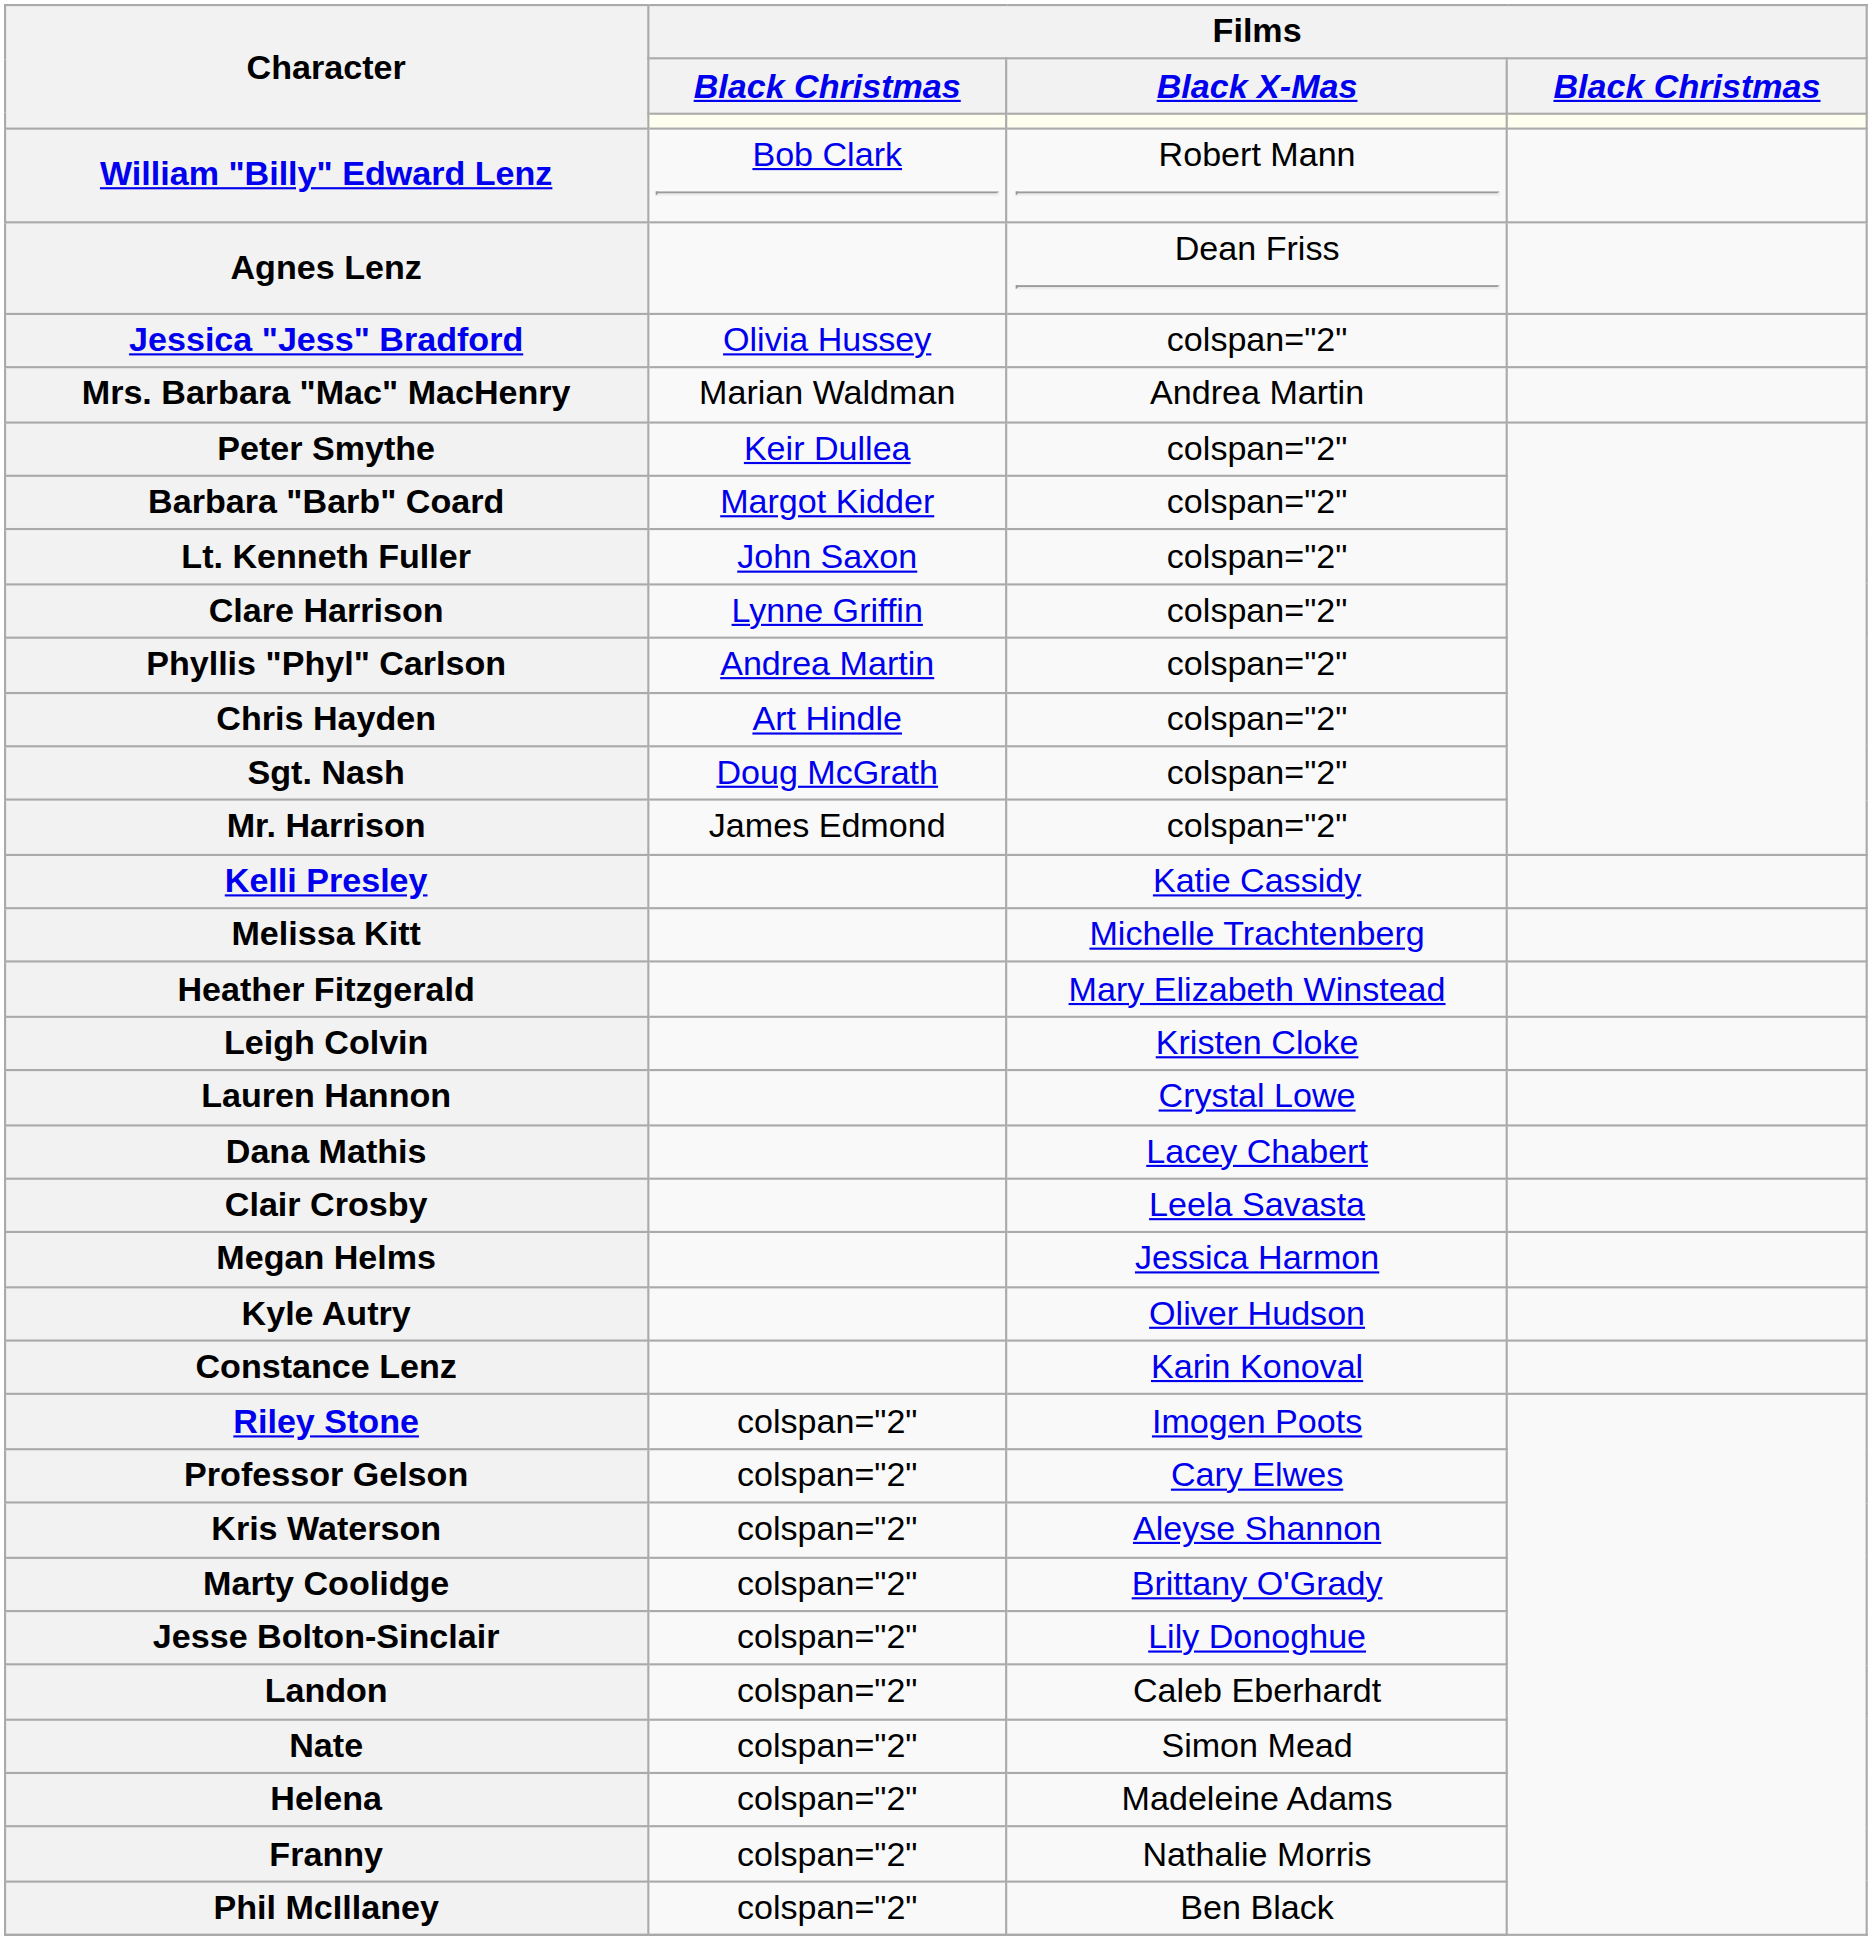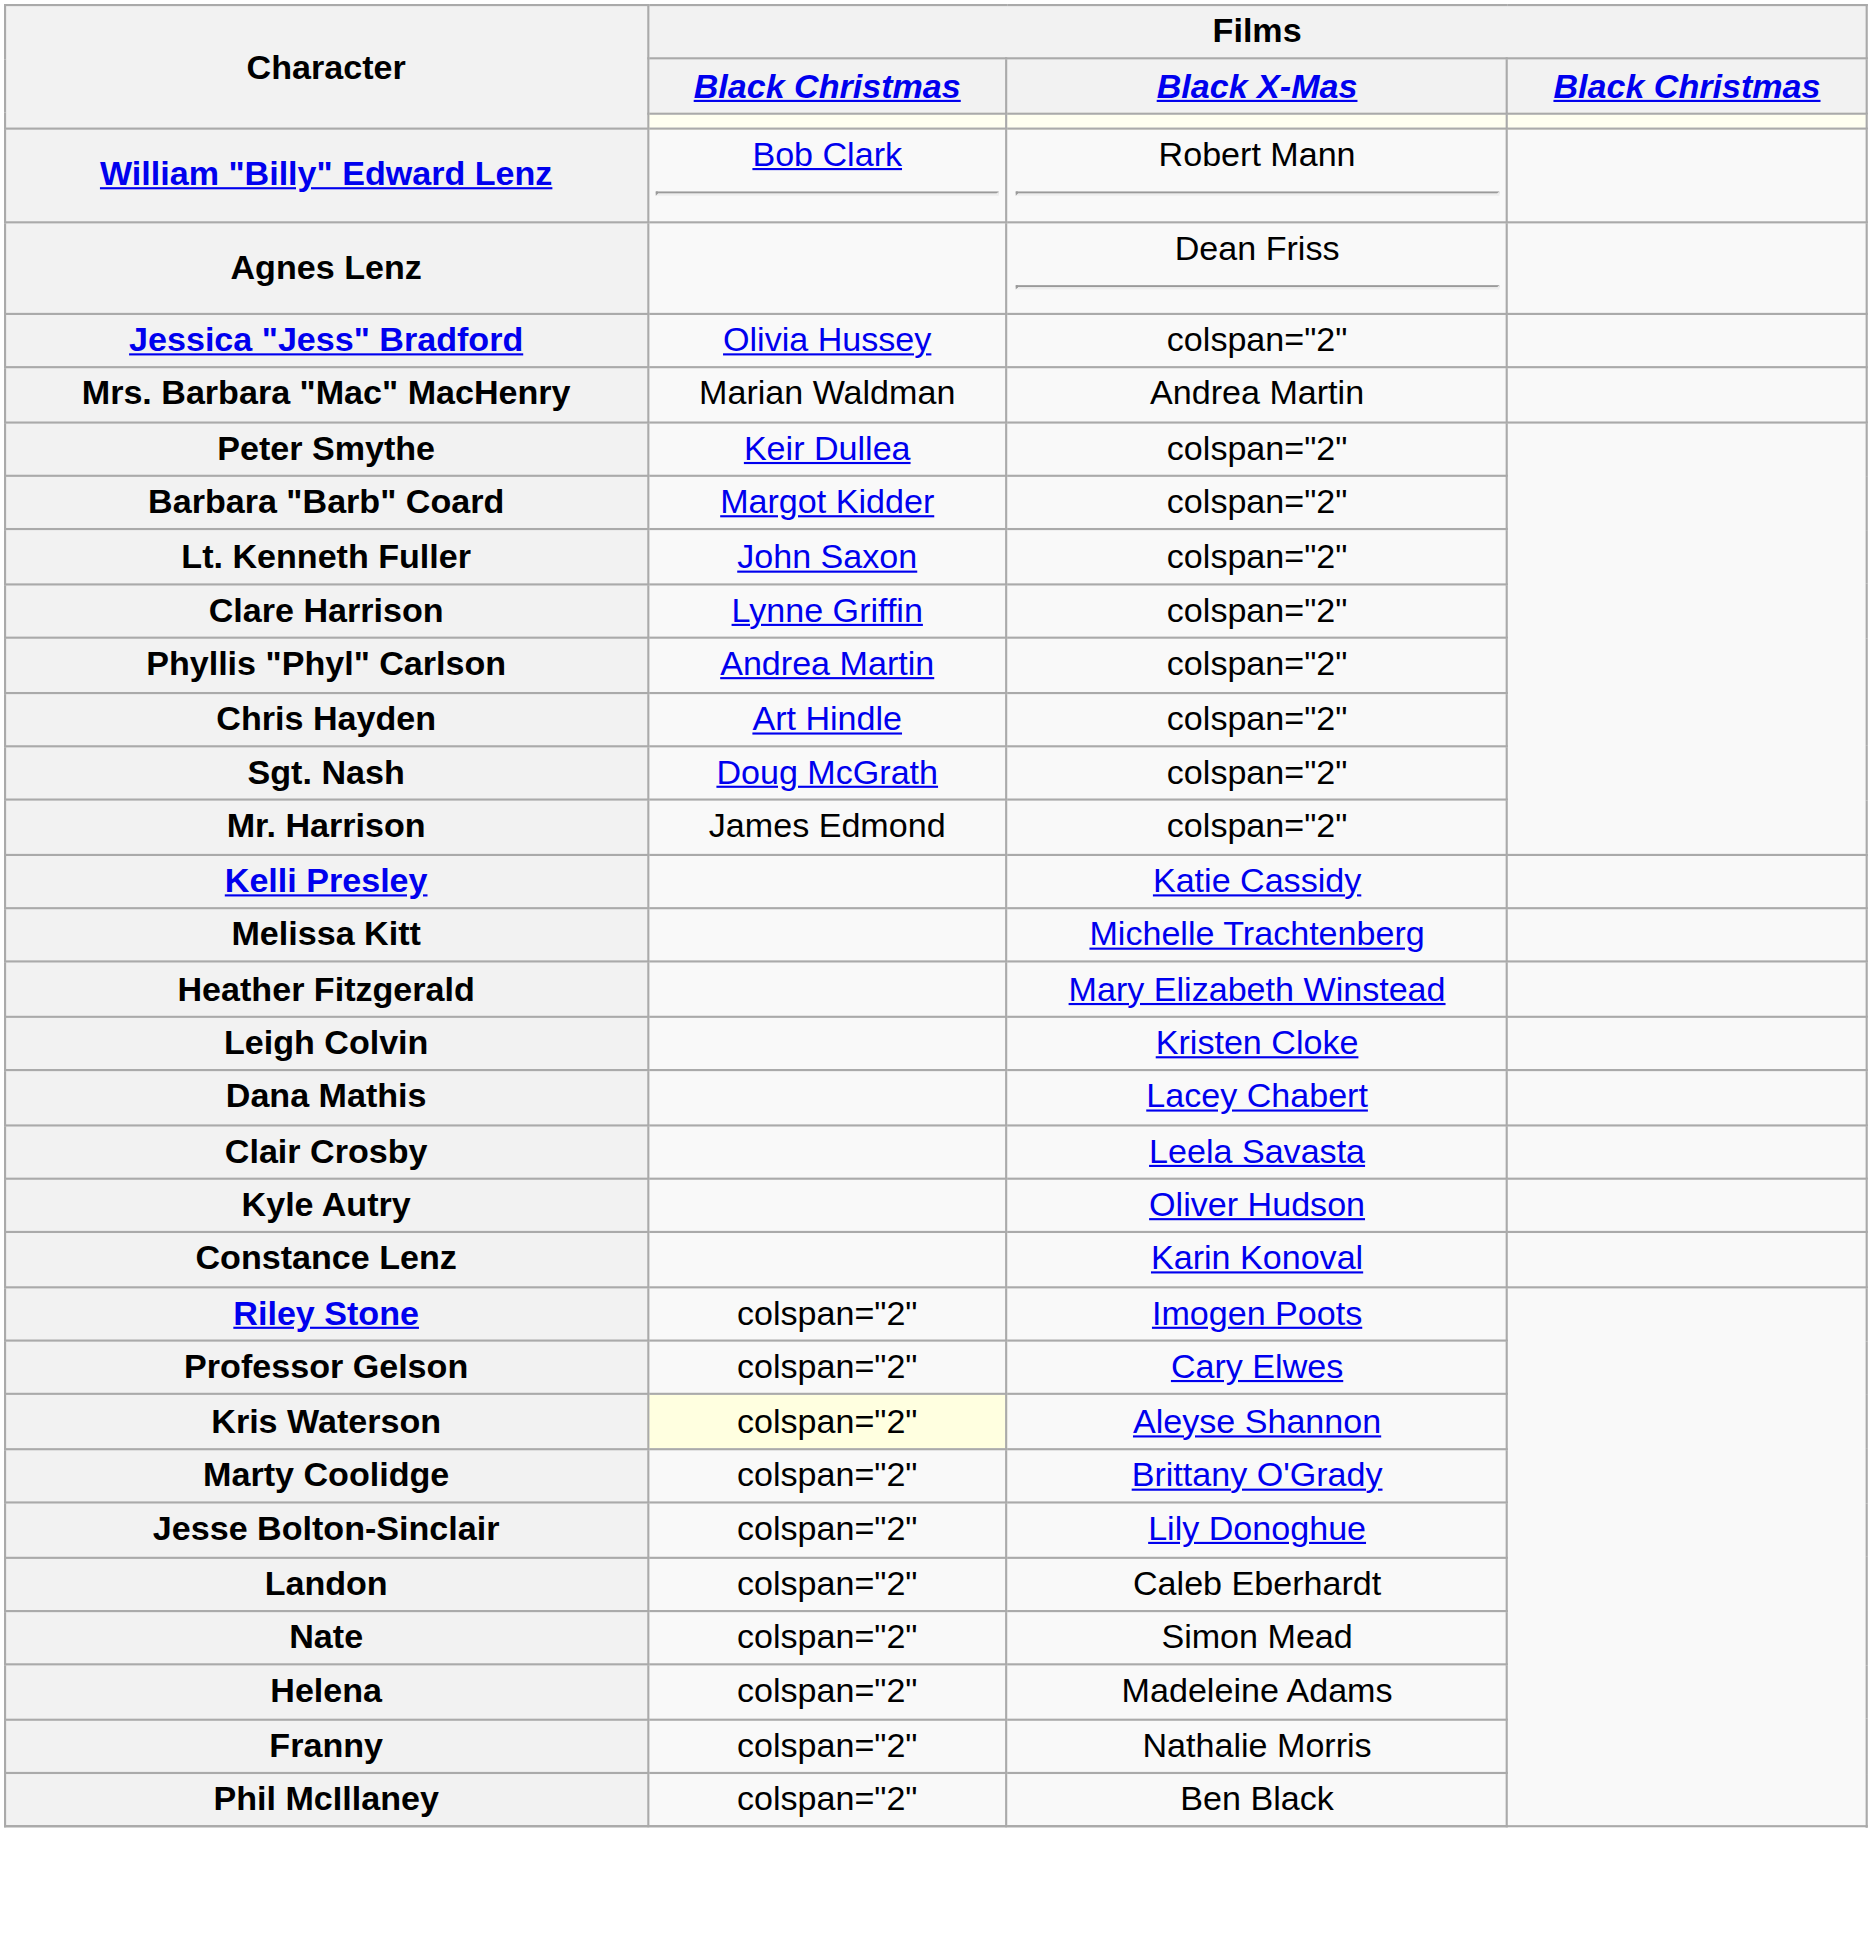- row: (326, 1096)
- row: (326, 1258)
(827, 1529) no background -> (827, 1421) lightyellow background
